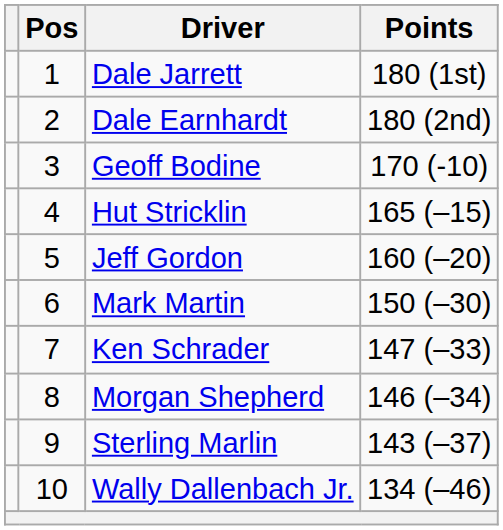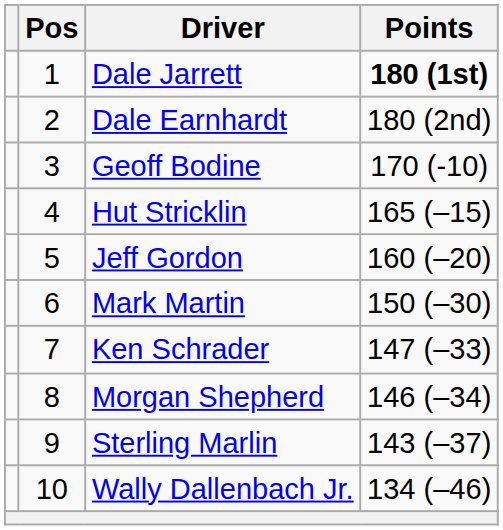(429, 74) normal -> (429, 74) bold
